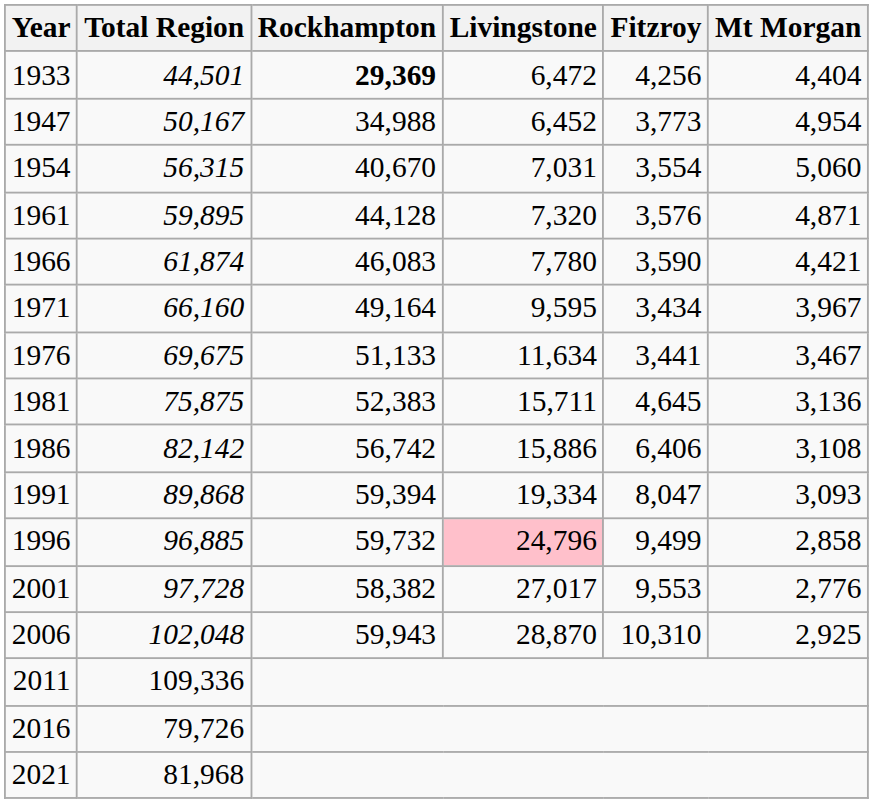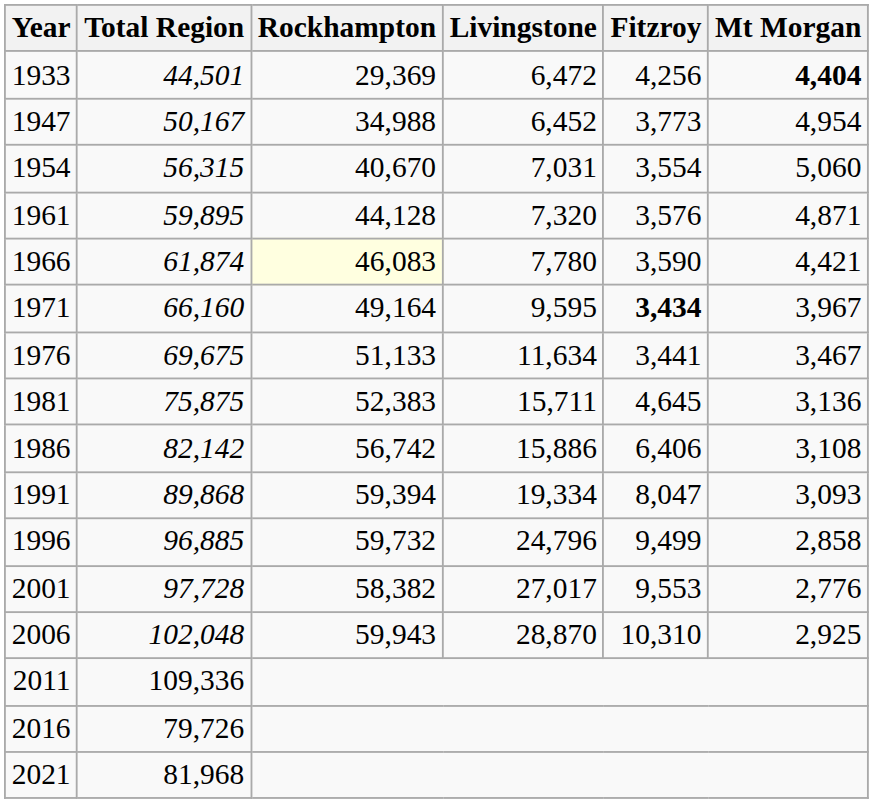(396, 74) bold -> (396, 74) normal
(828, 74) normal -> (828, 74) bold
(396, 261) no background -> (396, 261) lightyellow background
(668, 307) normal -> (668, 307) bold
(556, 541) pink background -> (556, 541) no background
